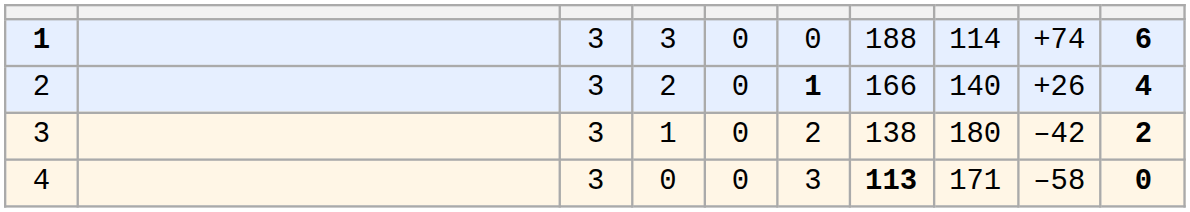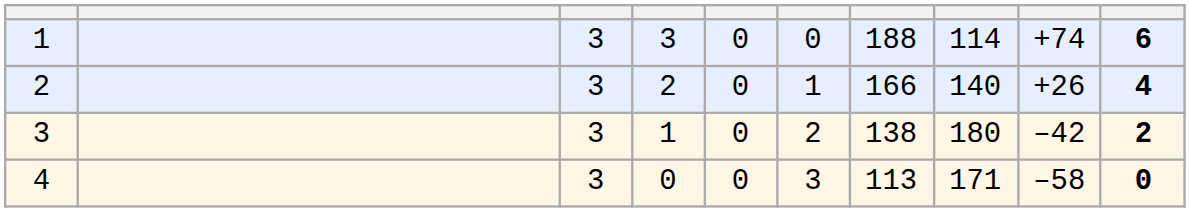(41, 43) bold -> (41, 43) normal
(813, 89) bold -> (813, 89) normal
(891, 183) bold -> (891, 183) normal
